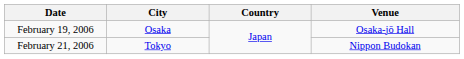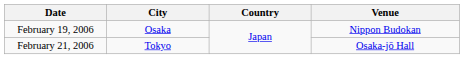(385, 29) Osaka-jō Hall -> (385, 29) Nippon Budokan
(385, 45) Nippon Budokan -> (385, 45) Osaka-jō Hall
